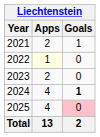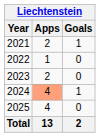(47, 60) lightyellow background -> (47, 60) no background
(47, 92) no background -> (47, 92) lightsalmon background
(78, 92) bold -> (78, 92) normal
(78, 108) pink background -> (78, 108) no background
